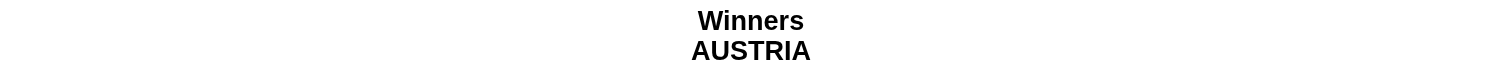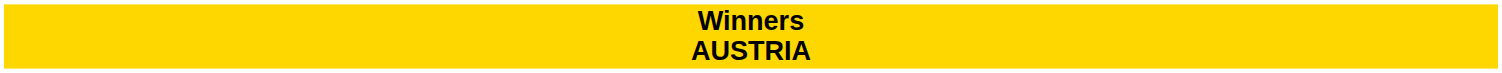(751, 36) no background -> (751, 36) gold background
